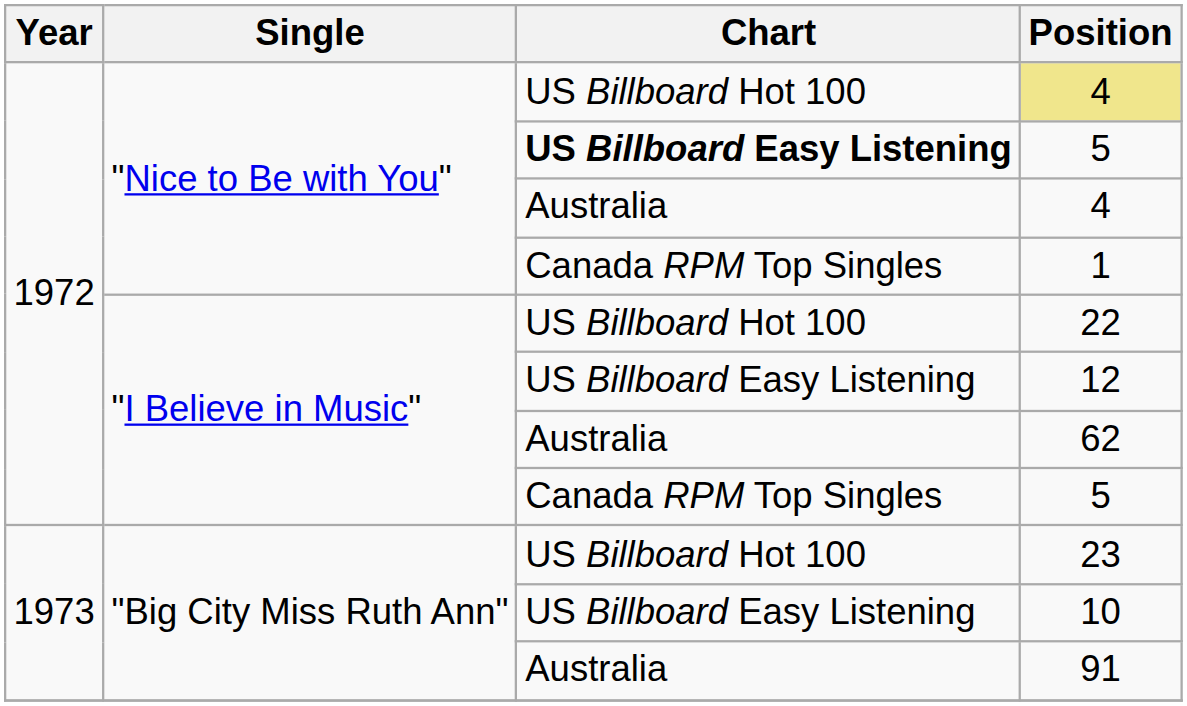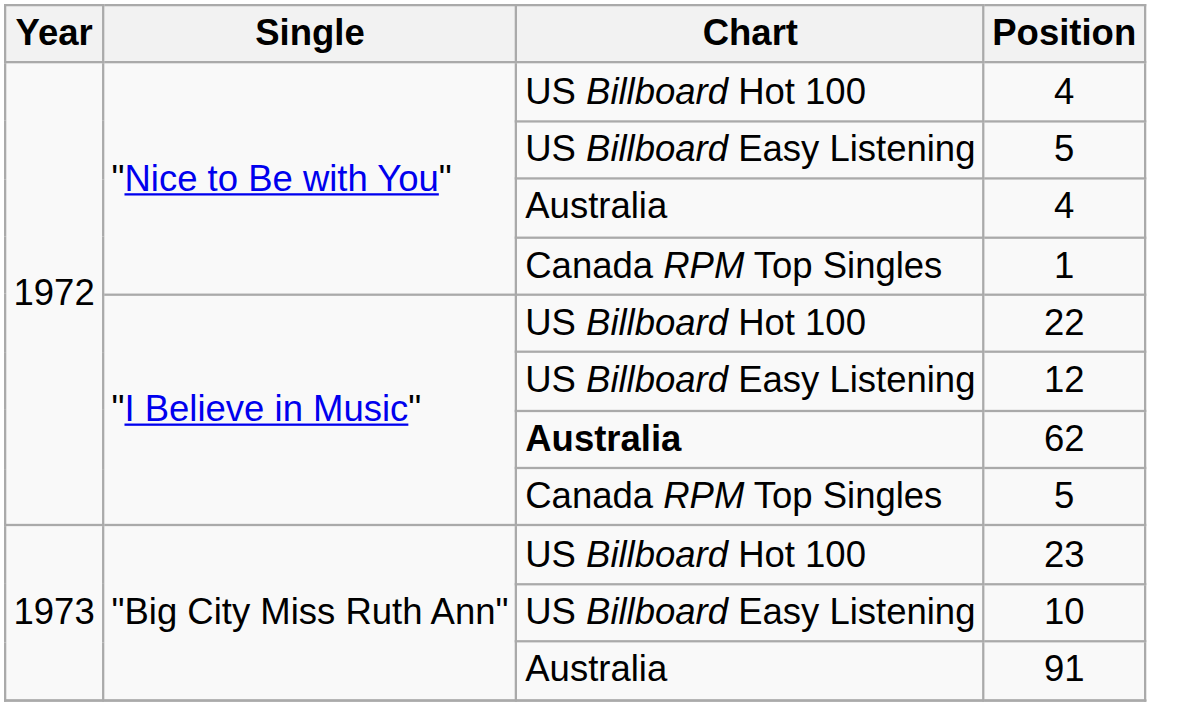(1101, 91) khaki background -> (1064, 91) no background
(769, 149) bold -> (750, 149) normal
(596, 438) normal -> (603, 438) bold
